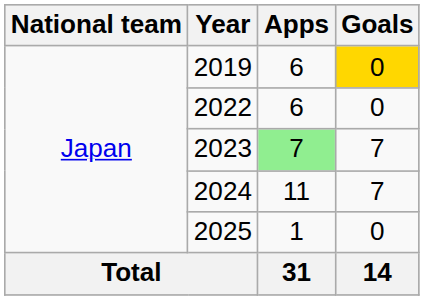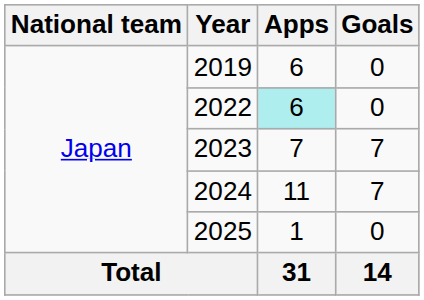(377, 66) gold background -> (377, 66) no background
(297, 107) no background -> (297, 107) paleturquoise background
(297, 149) lightgreen background -> (297, 149) no background
